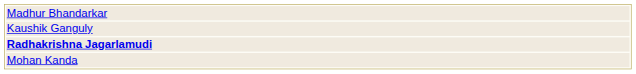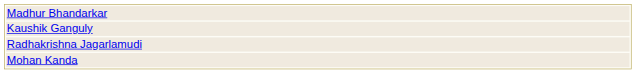(79, 44) bold -> (74, 44) normal
